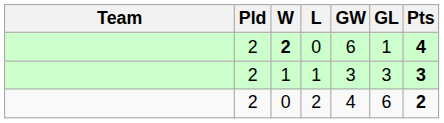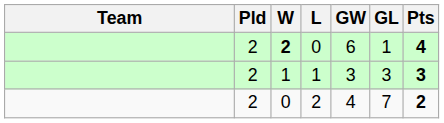(387, 103) 6 -> (387, 103) 7
